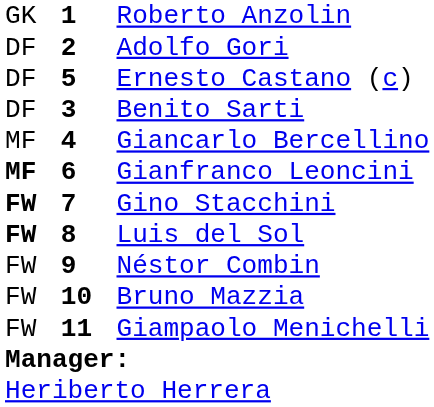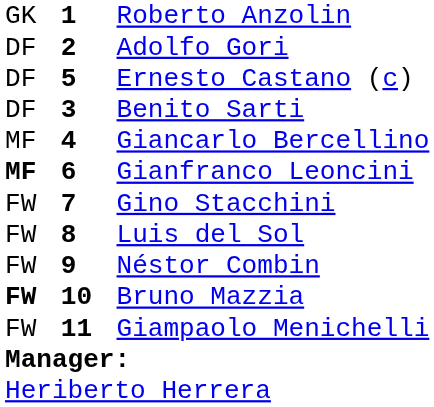(21, 204) bold -> (21, 204) normal
(21, 235) bold -> (21, 235) normal
(21, 298) normal -> (21, 298) bold
